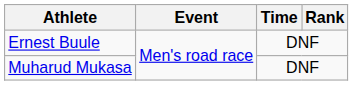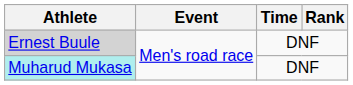(54, 43) no background -> (54, 43) lightgrey background
(70, 68) no background -> (70, 68) paleturquoise background
